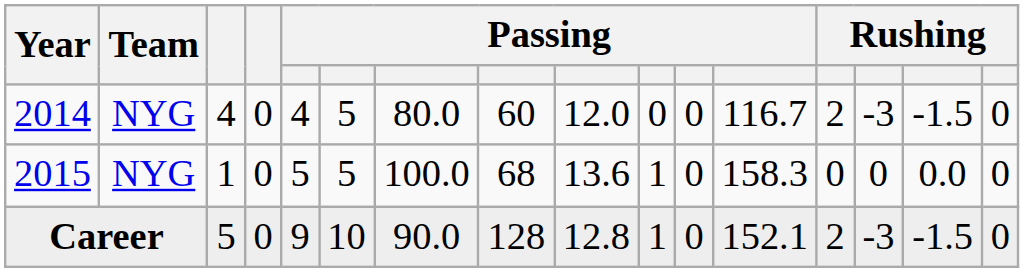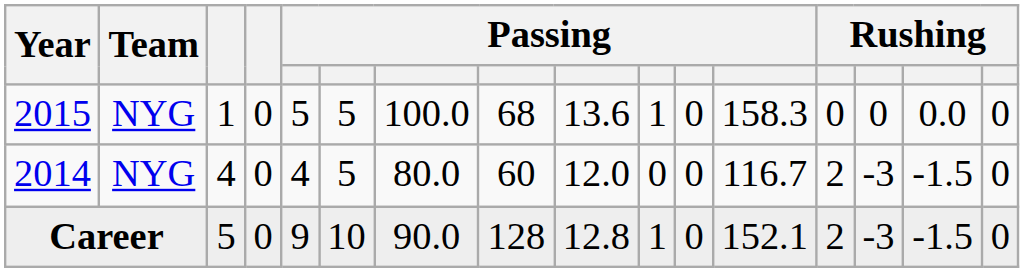rows swapped: (52, 113) <-> (52, 174)
